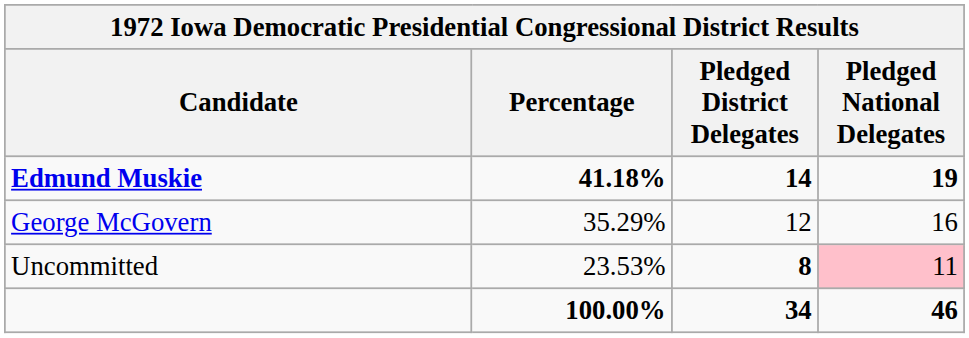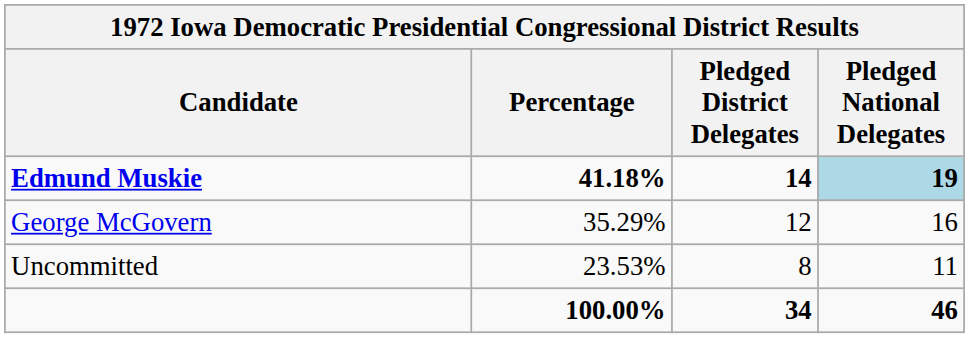(945, 178) no background -> (945, 178) lightblue background
(805, 266) bold -> (805, 266) normal
(945, 266) pink background -> (945, 266) no background
